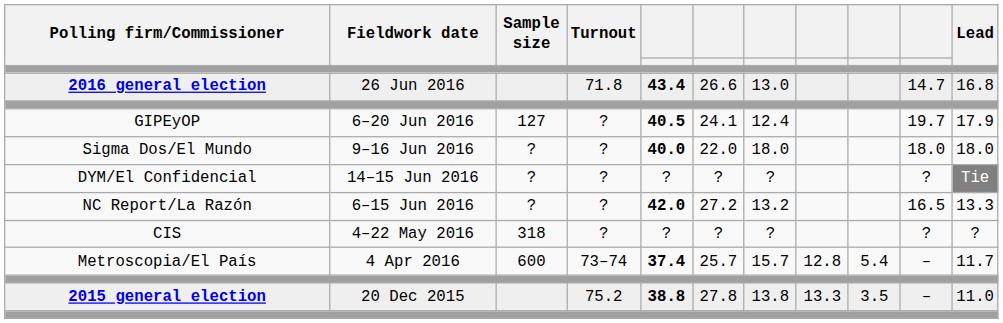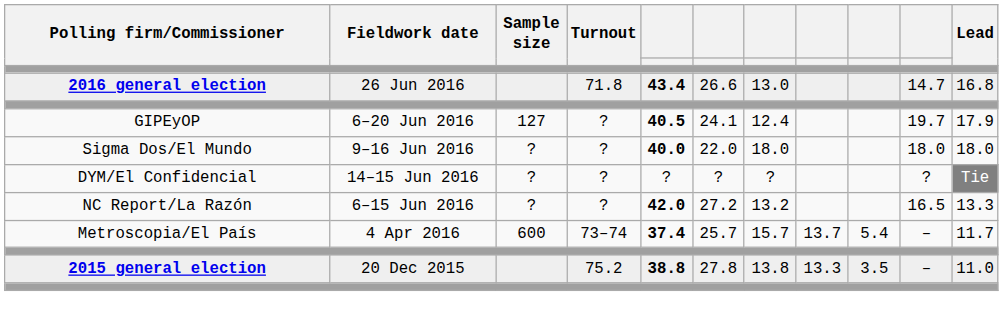- row: (167, 234)
(822, 262) 12.8 -> (822, 234) 13.7
